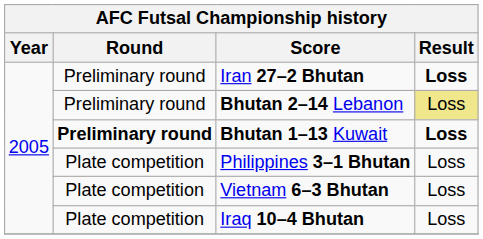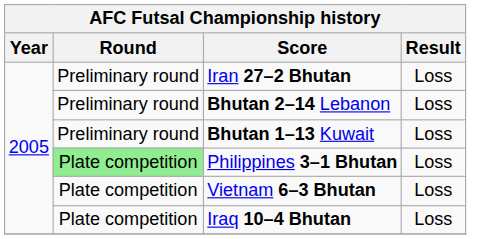(446, 76) bold -> (433, 76) normal
(446, 104) khaki background -> (433, 104) no background
(135, 133) bold -> (128, 133) normal
(446, 133) bold -> (433, 133) normal
(135, 162) no background -> (128, 162) lightgreen background
